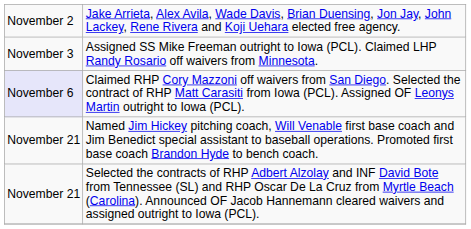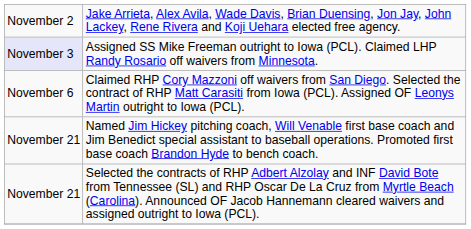(40, 53) no background -> (40, 53) lavender background
(40, 93) lavender background -> (40, 93) no background
